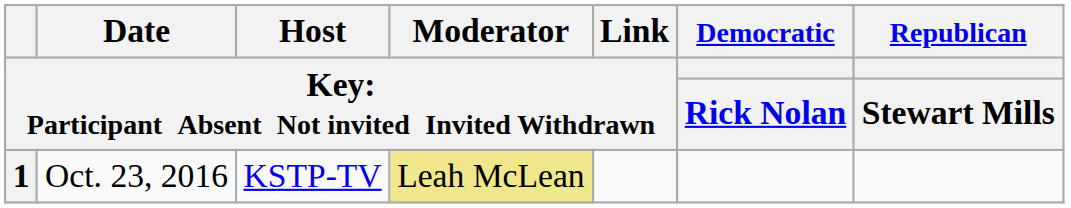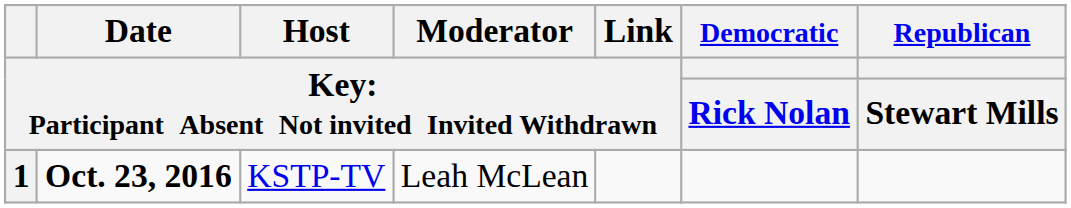(137, 175) normal -> (138, 175) bold
(491, 175) khaki background -> (495, 175) no background
